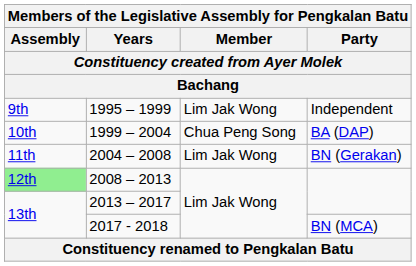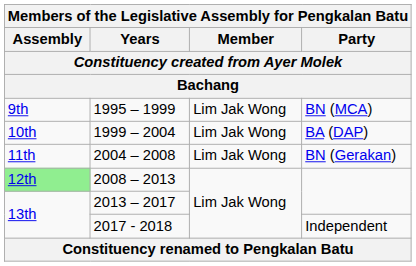(352, 109) Independent -> (339, 109) BN (MCA)
(240, 132) Chua Peng Song -> (240, 132) Lim Jak Wong
(344, 226) BN (MCA) -> (346, 226) Independent
